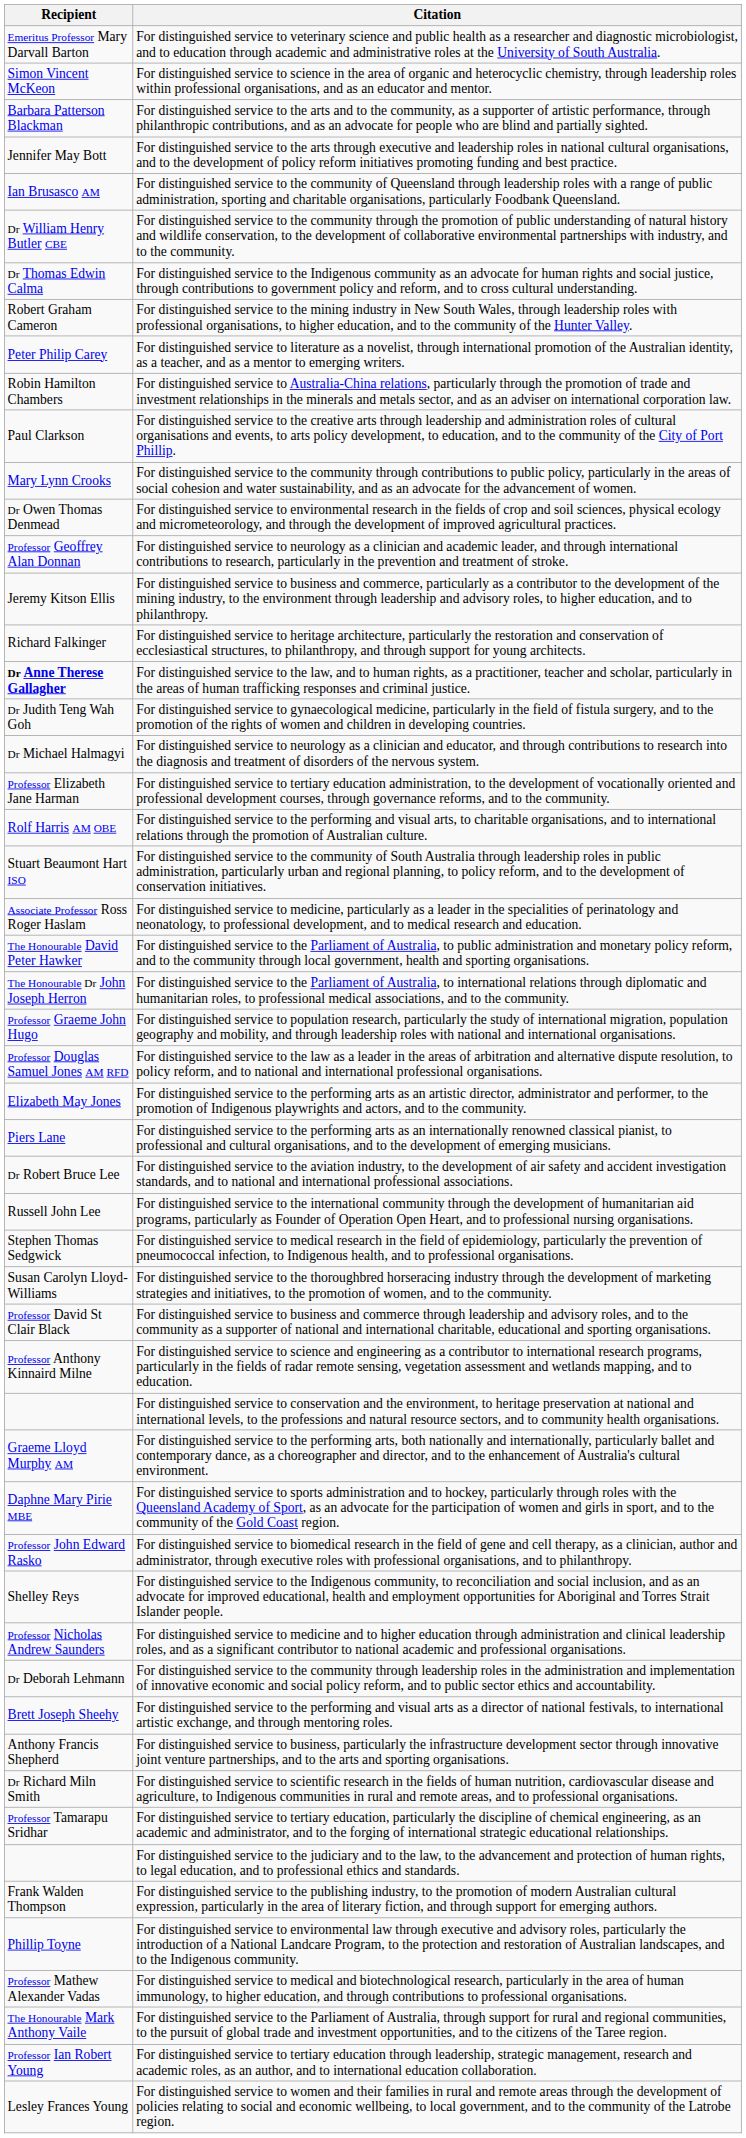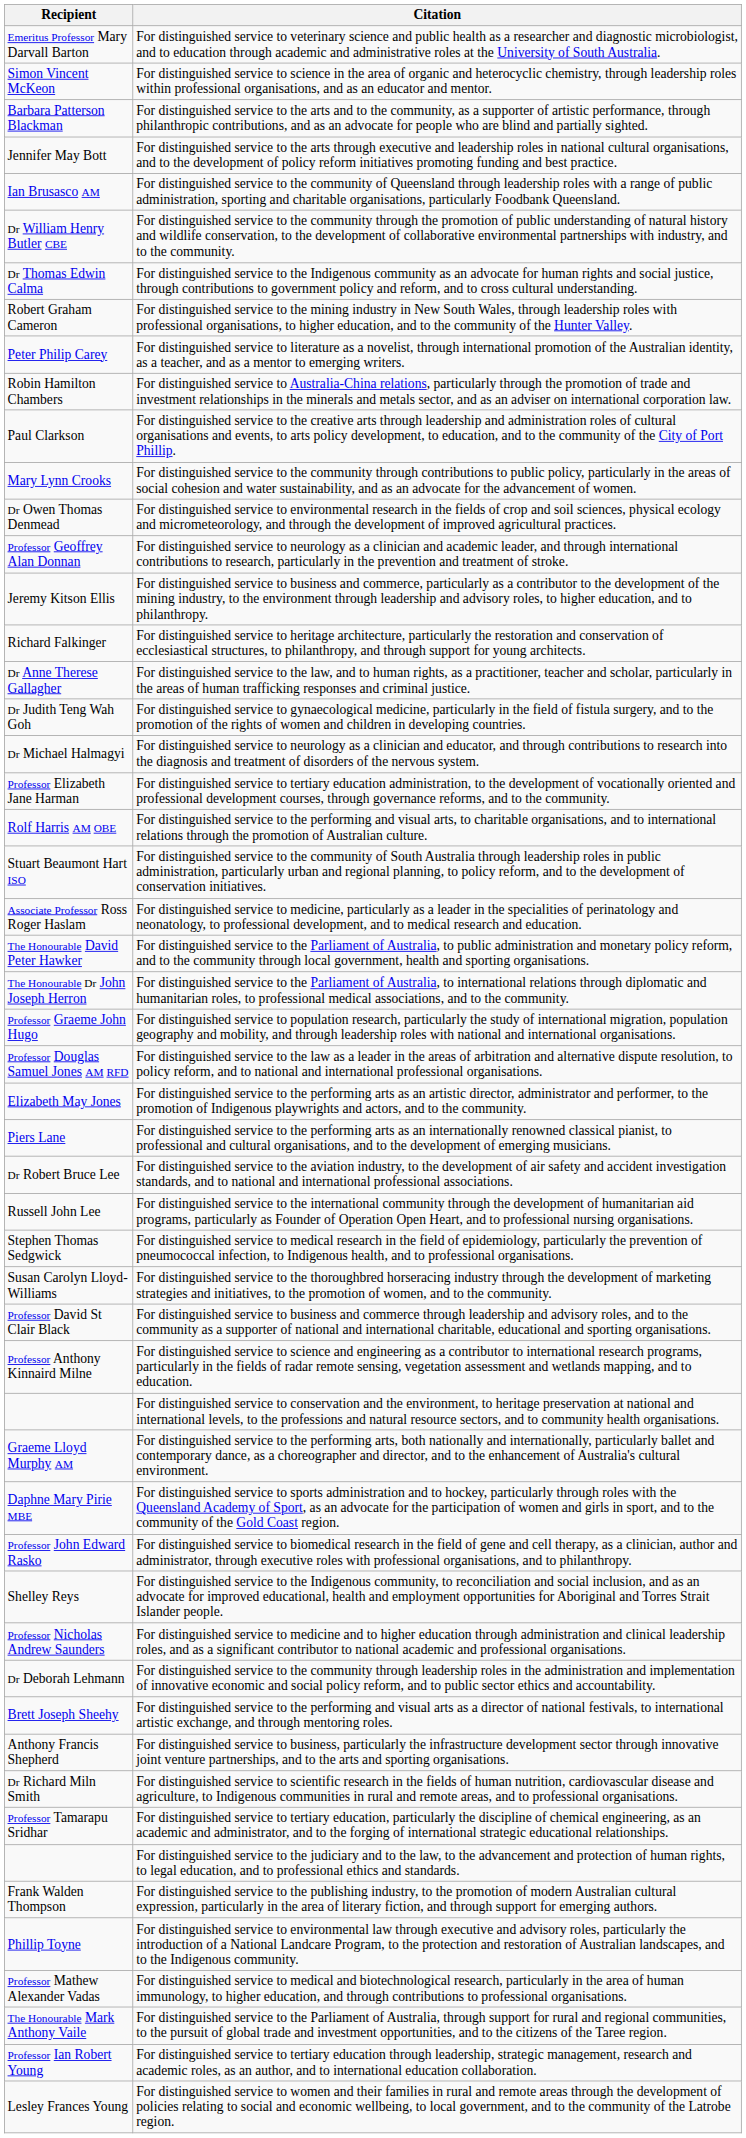(55, 680) bold -> (53, 680) normal
